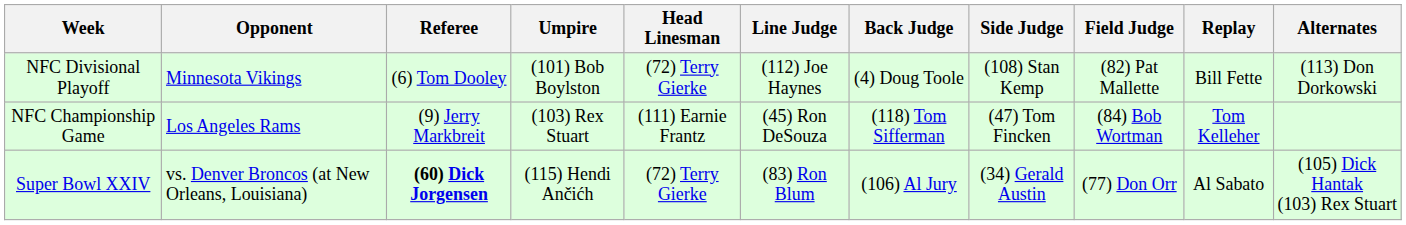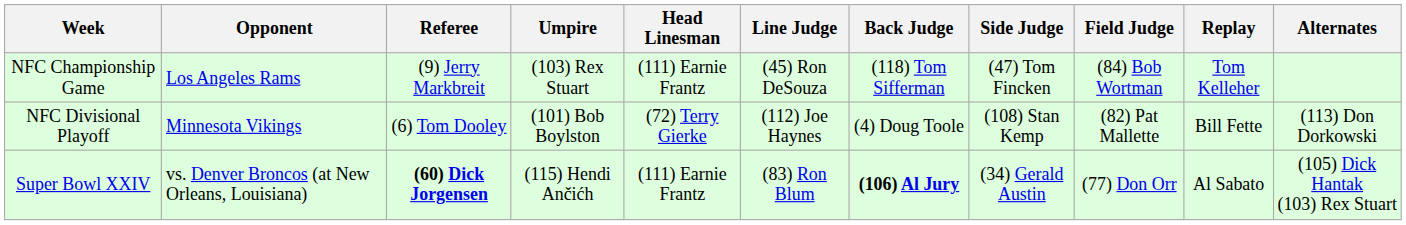rows swapped: (83, 77) <-> (83, 125)
(682, 184) (72) Terry Gierke -> (682, 184) (111) Earnie Frantz
(909, 184) normal -> (909, 184) bold
